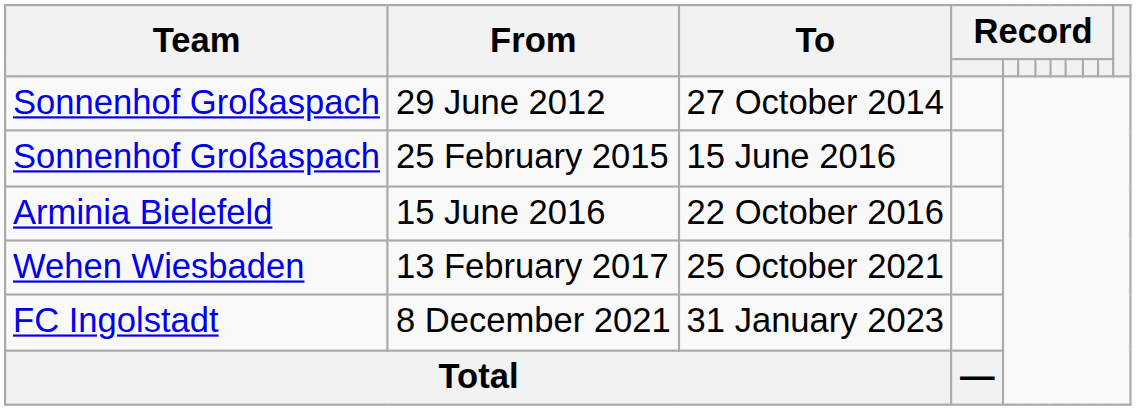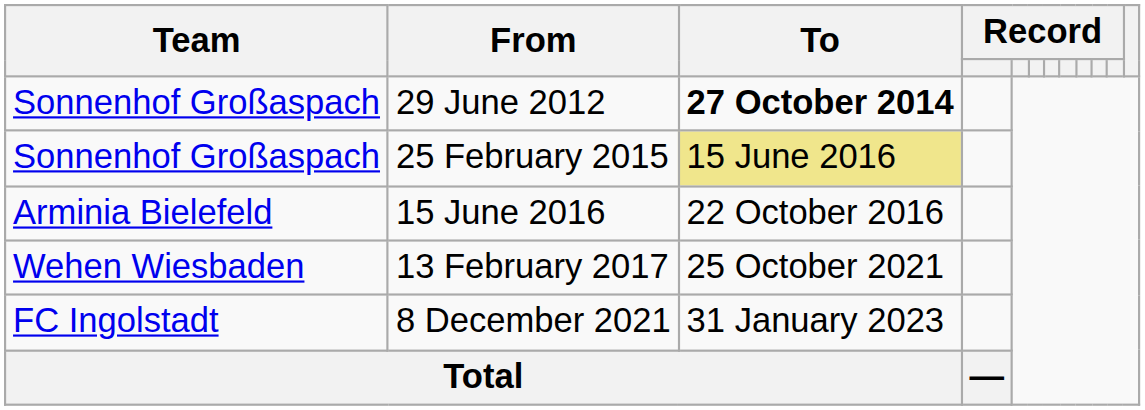(815, 102) normal -> (820, 102) bold
(791, 157) no background -> (791, 157) khaki background
